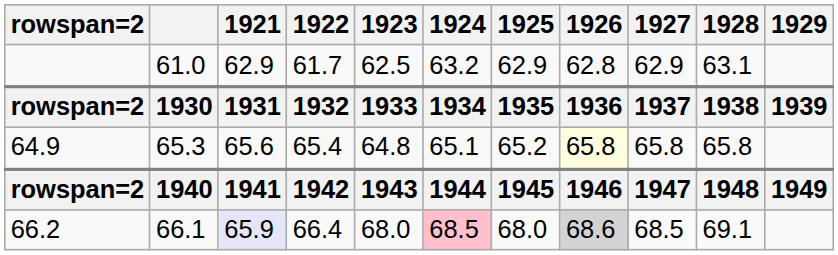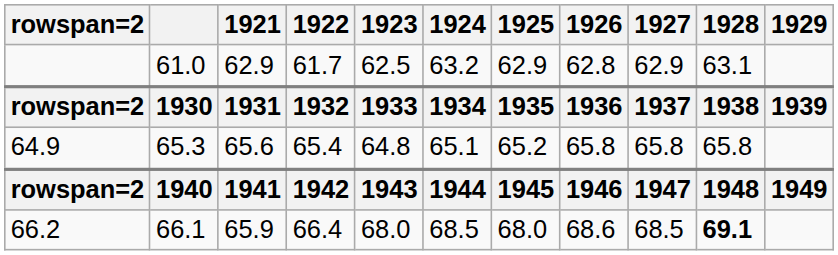(591, 147) lightyellow background -> (591, 147) no background
(249, 229) lavender background -> (249, 229) no background
(454, 229) pink background -> (454, 229) no background
(591, 229) lightgrey background -> (591, 229) no background
(727, 229) normal -> (727, 229) bold
